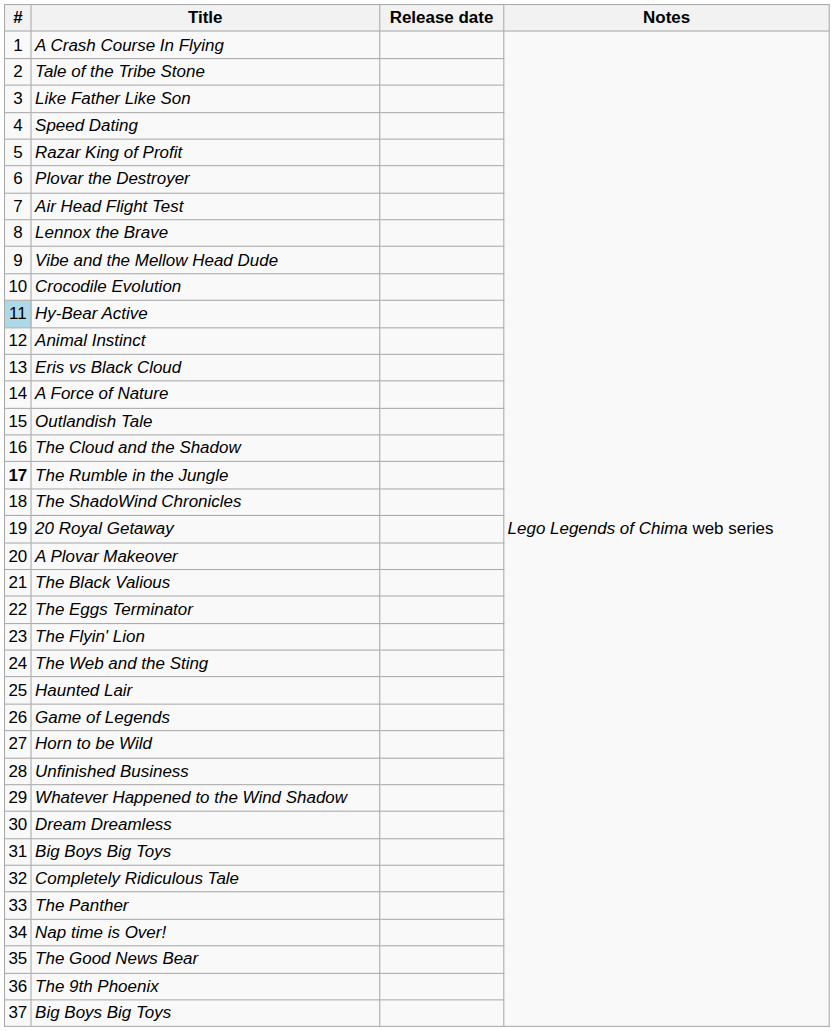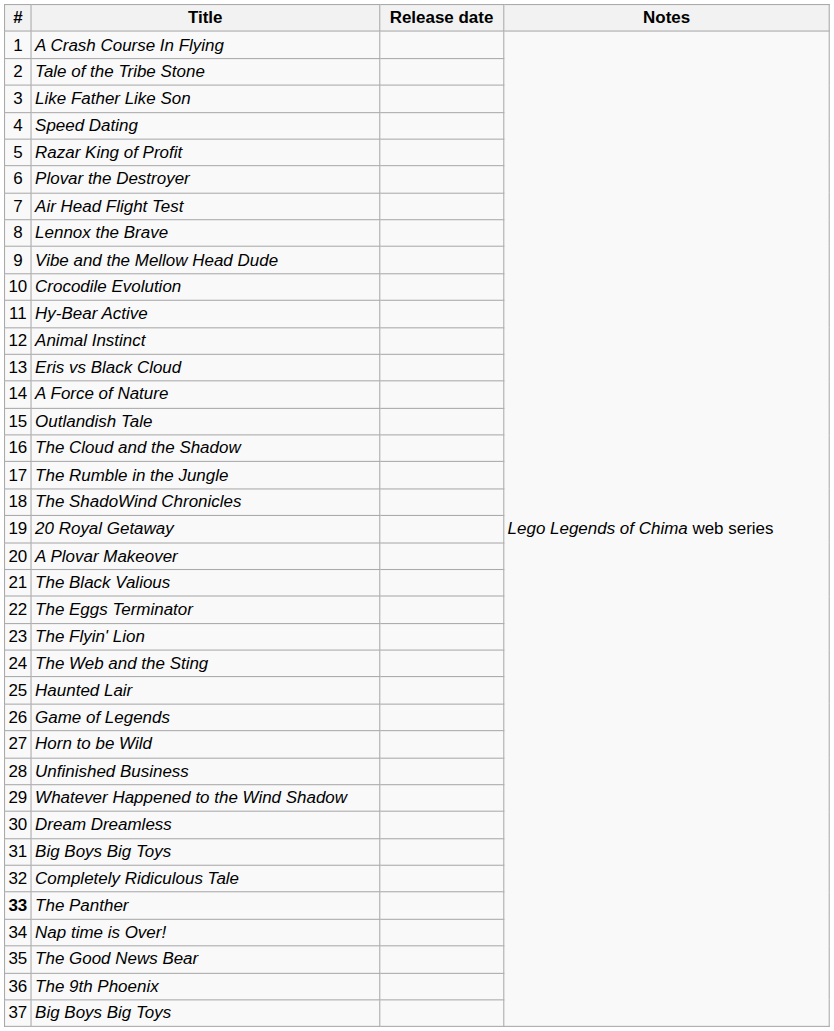(18, 313) lightblue background -> (18, 313) no background
(18, 475) bold -> (18, 475) normal
(18, 905) normal -> (18, 905) bold
